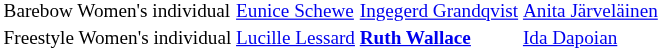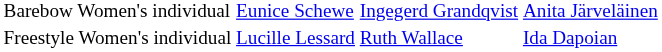(415, 37) bold -> (411, 37) normal
